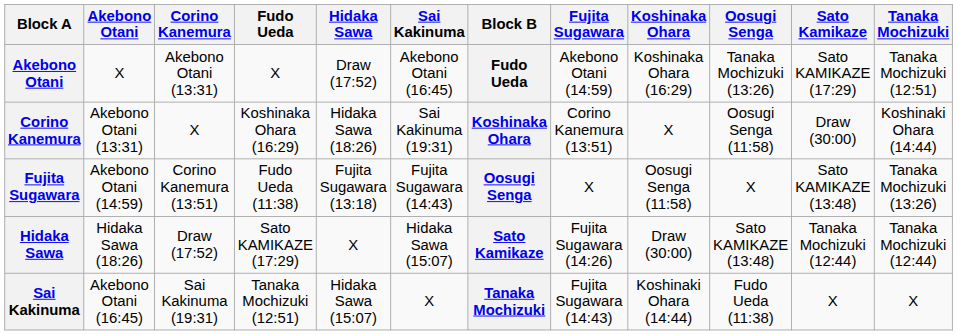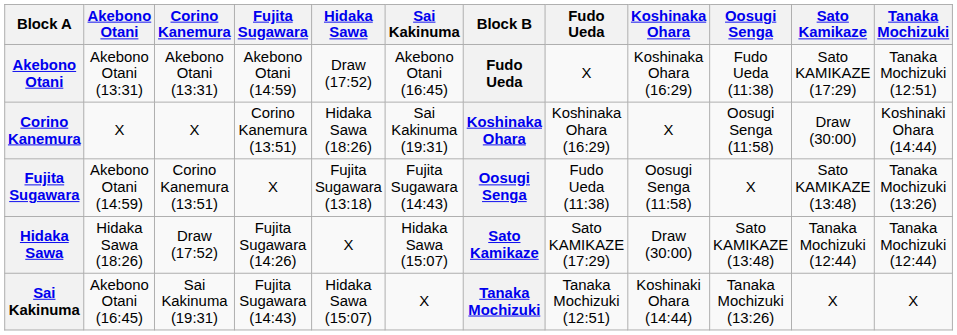columns swapped: (589, 24) <-> (275, 24)
(119, 73) X -> (119, 73) Akebono Otani (13:31)
(751, 73) Tanaka Mochizuki (13:26) -> (751, 73) Fudo Ueda (11:38)
(119, 130) Akebono Otani (13:31) -> (119, 130) X
(751, 301) Fudo Ueda (11:38) -> (751, 301) Tanaka Mochizuki (13:26)
